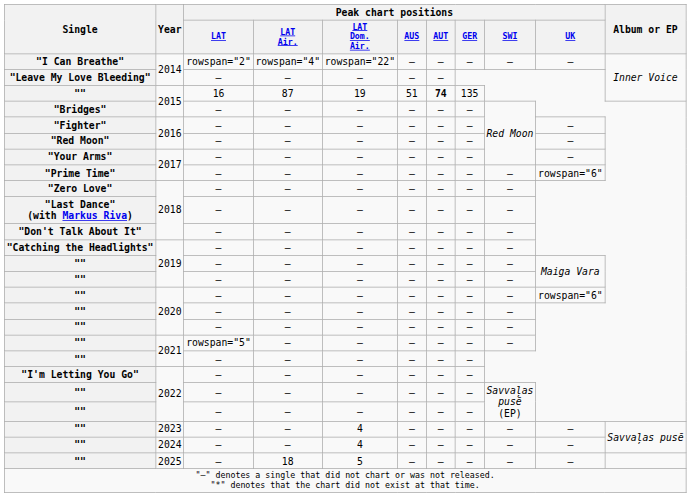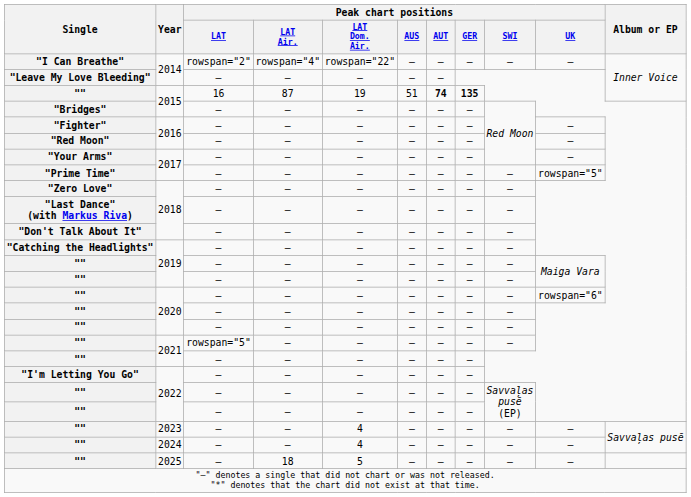(470, 93) normal -> (470, 93) bold
(570, 173) rowspan="6" -> (570, 173) rowspan="5"
